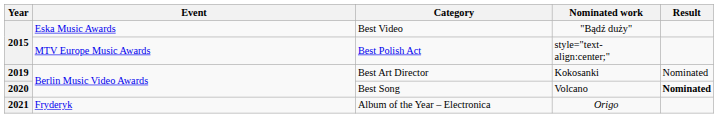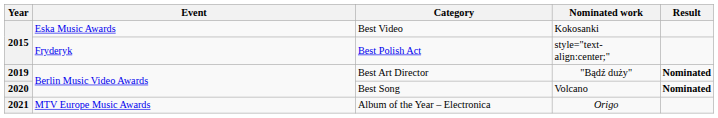(606, 28) "Bądź duży" -> (577, 28) Kokosanki
(93, 50) MTV Europe Music Awards -> (53, 50) Fryderyk
(577, 72) Kokosanki -> (606, 72) "Bądź duży"
(685, 72) normal -> (687, 72) bold
(53, 105) Fryderyk -> (93, 105) MTV Europe Music Awards
